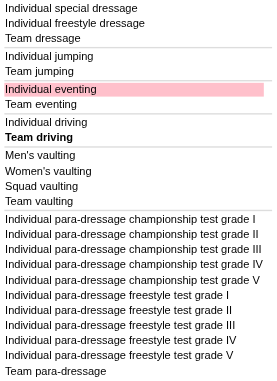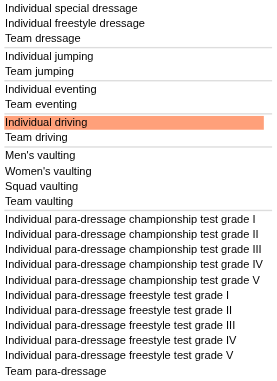(51, 89) pink background -> (51, 89) no background
(46, 122) no background -> (46, 122) lightsalmon background
(39, 138) bold -> (36, 138) normal
